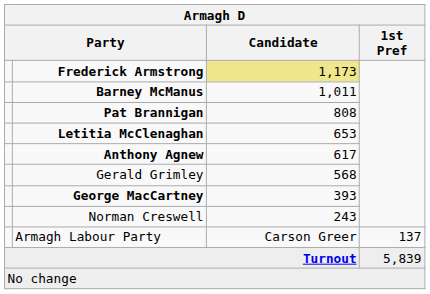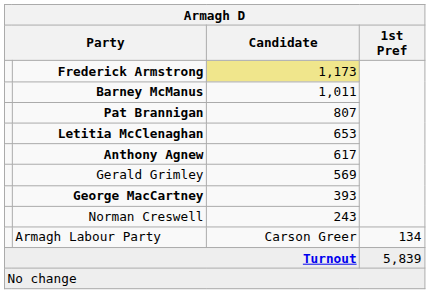(345, 113) 808 -> (345, 113) 807
(345, 175) 568 -> (345, 175) 569
(410, 237) 137 -> (410, 237) 134
